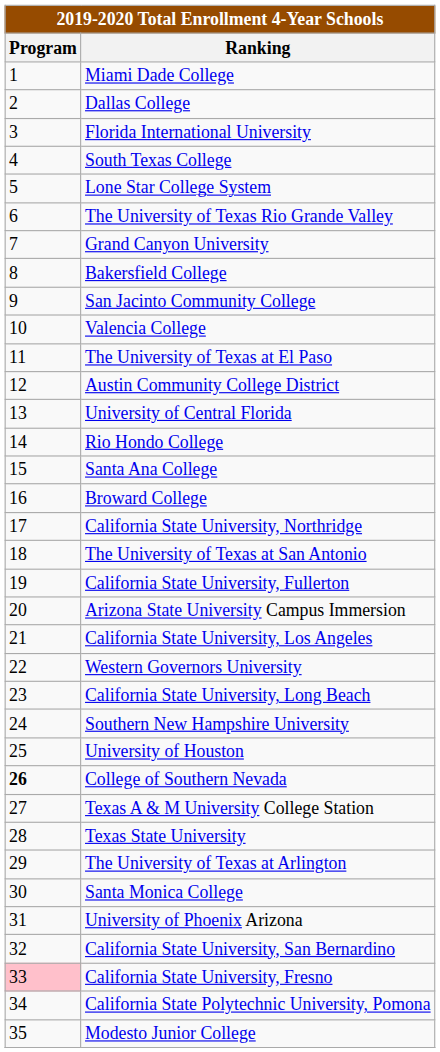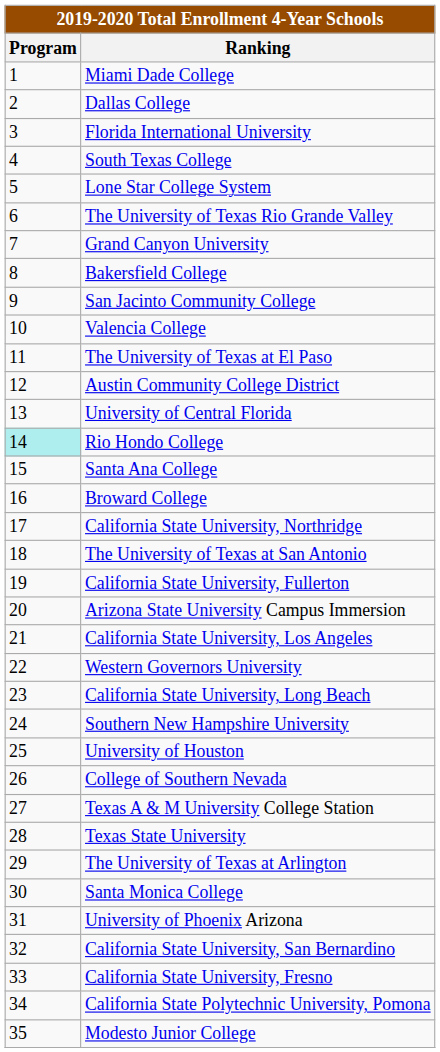(18, 441) no background -> (18, 441) paleturquoise background
(18, 779) bold -> (18, 779) normal
(18, 976) pink background -> (18, 976) no background
